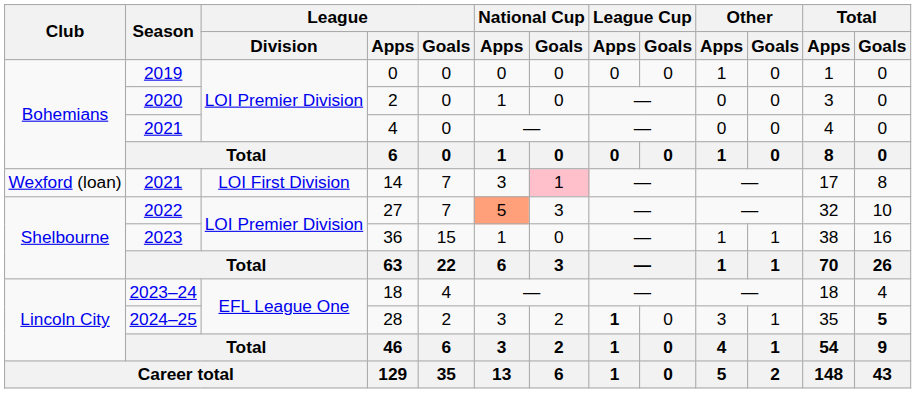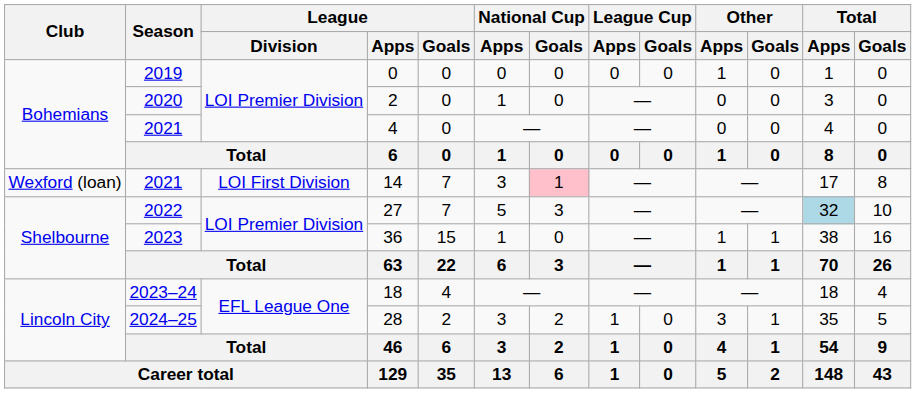(502, 210) lightsalmon background -> (502, 210) no background
(829, 210) no background -> (829, 210) lightblue background
(614, 319) bold -> (614, 319) normal
(882, 319) bold -> (882, 319) normal
